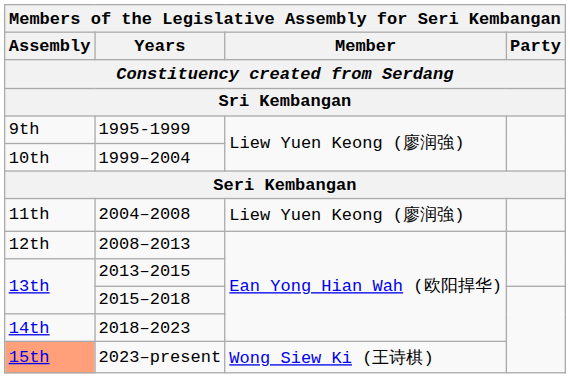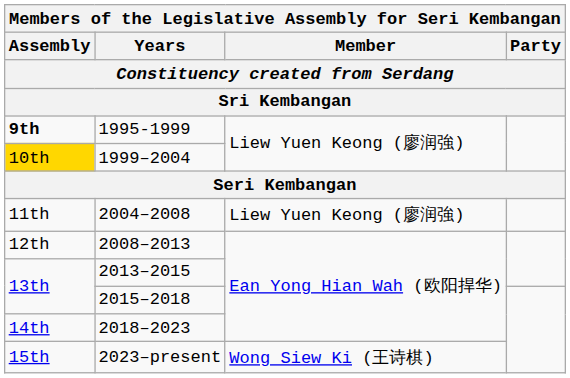(24, 130) normal -> (24, 130) bold
(29, 157) no background -> (29, 157) gold background
(29, 357) lightsalmon background -> (29, 357) no background
